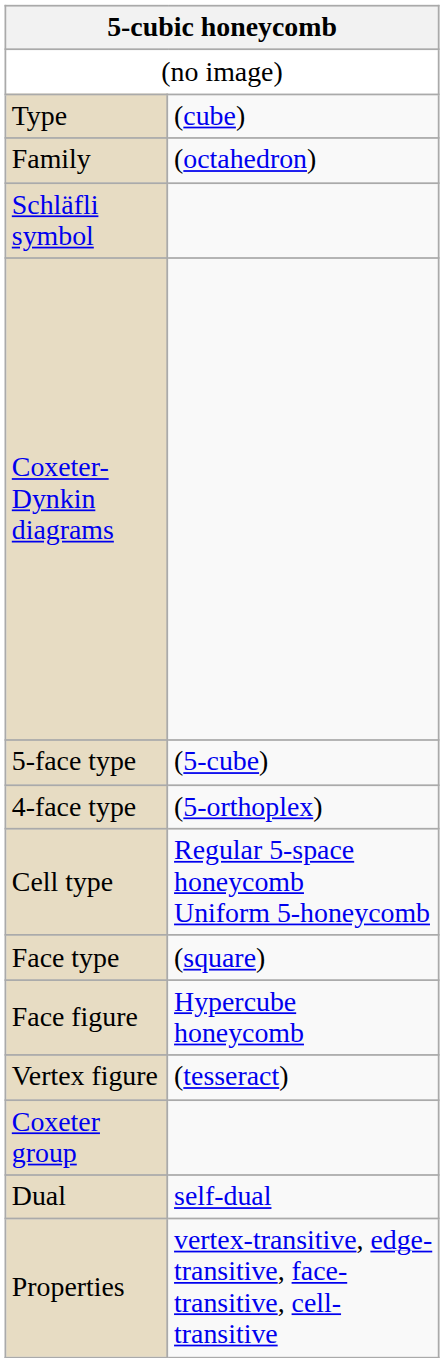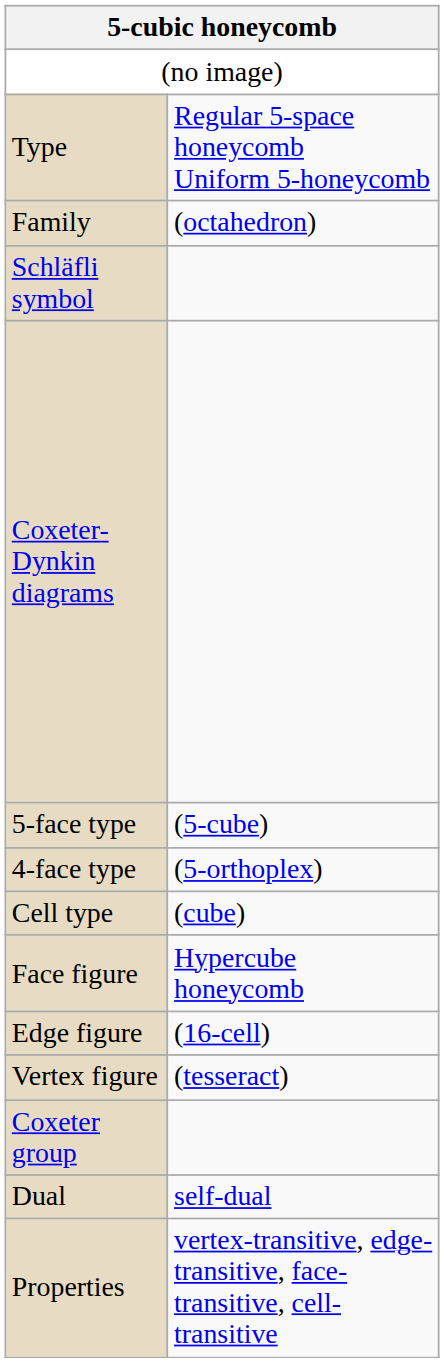(210, 115) (cube) -> (302, 147) Regular 5-space honeycomb Uniform 5-honeycomb
(302, 881) Regular 5-space honeycomb Uniform 5-honeycomb -> (210, 913) (cube)
- row: (66, 957)
+ row: (77, 1032)
